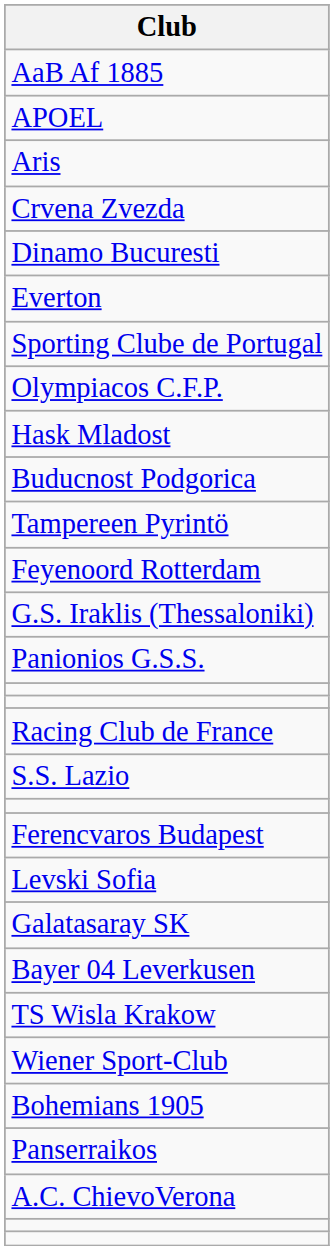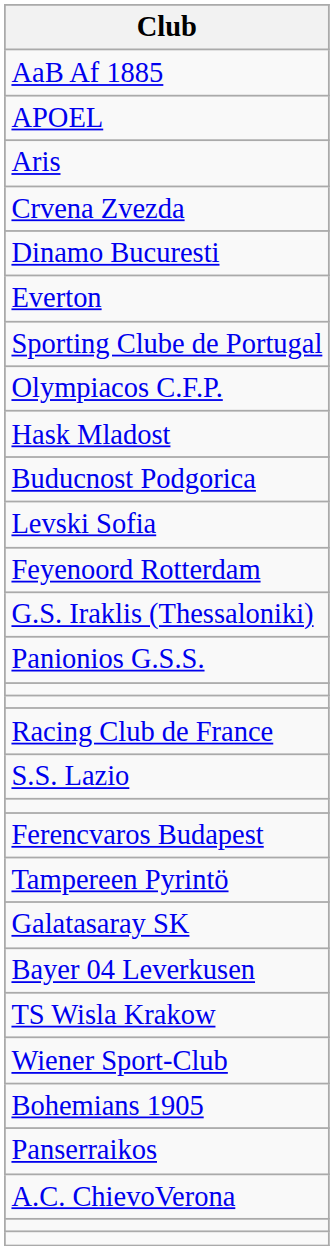(120, 523) Tampereen Pyrintö -> (84, 523) Levski Sofia
(84, 879) Levski Sofia -> (120, 879) Tampereen Pyrintö
